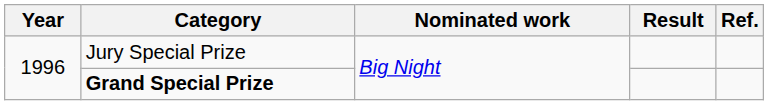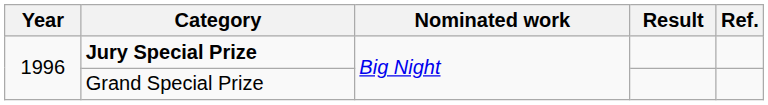(166, 52) normal -> (171, 52) bold
(180, 83) bold -> (175, 83) normal
